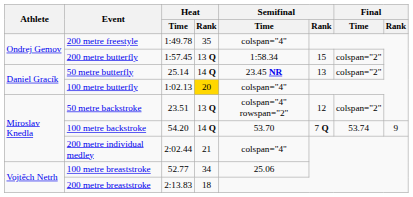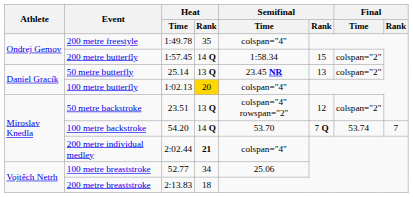(207, 57) 13 Q -> (207, 57) 14 Q
(207, 72) 14 Q -> (207, 72) 13 Q
(396, 128) 9 -> (396, 128) 7
(207, 149) normal -> (207, 149) bold
